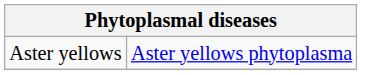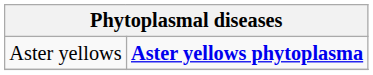(242, 52) normal -> (247, 52) bold
